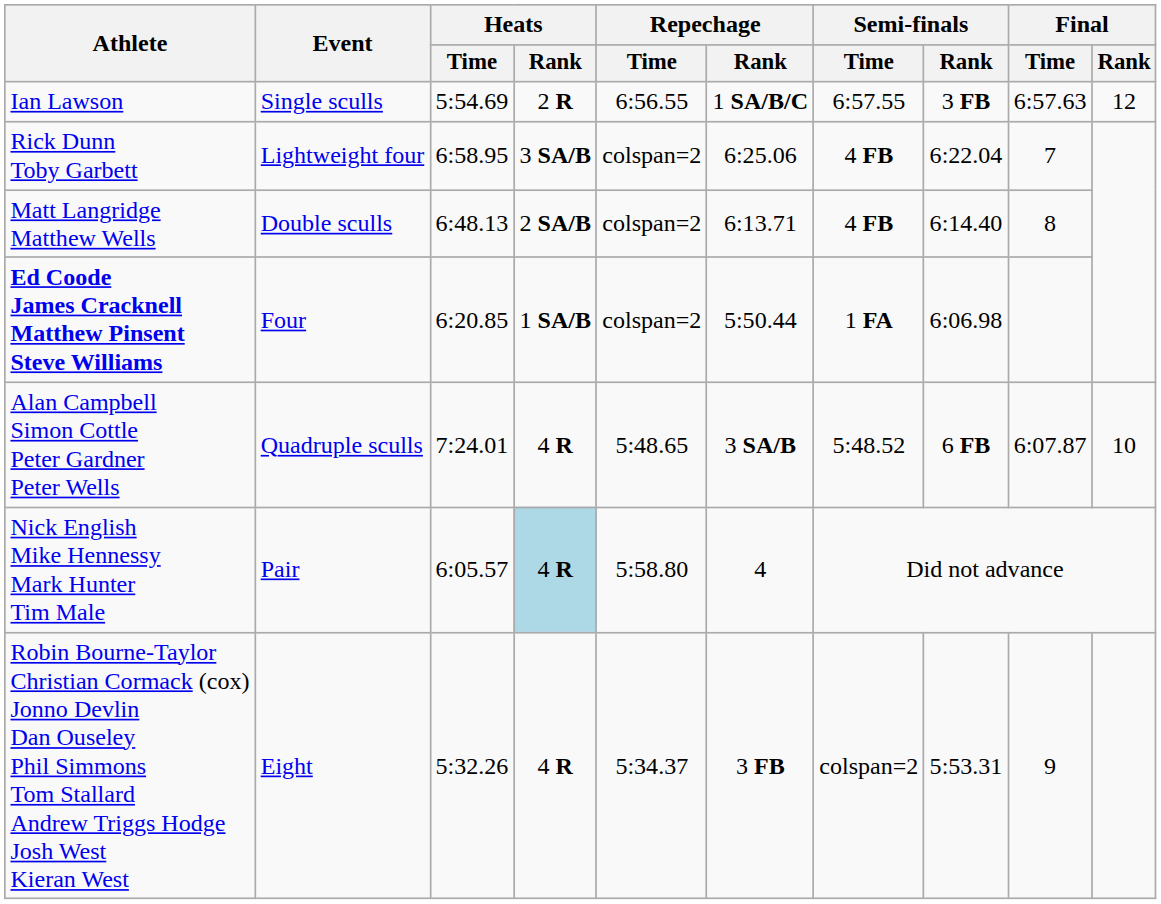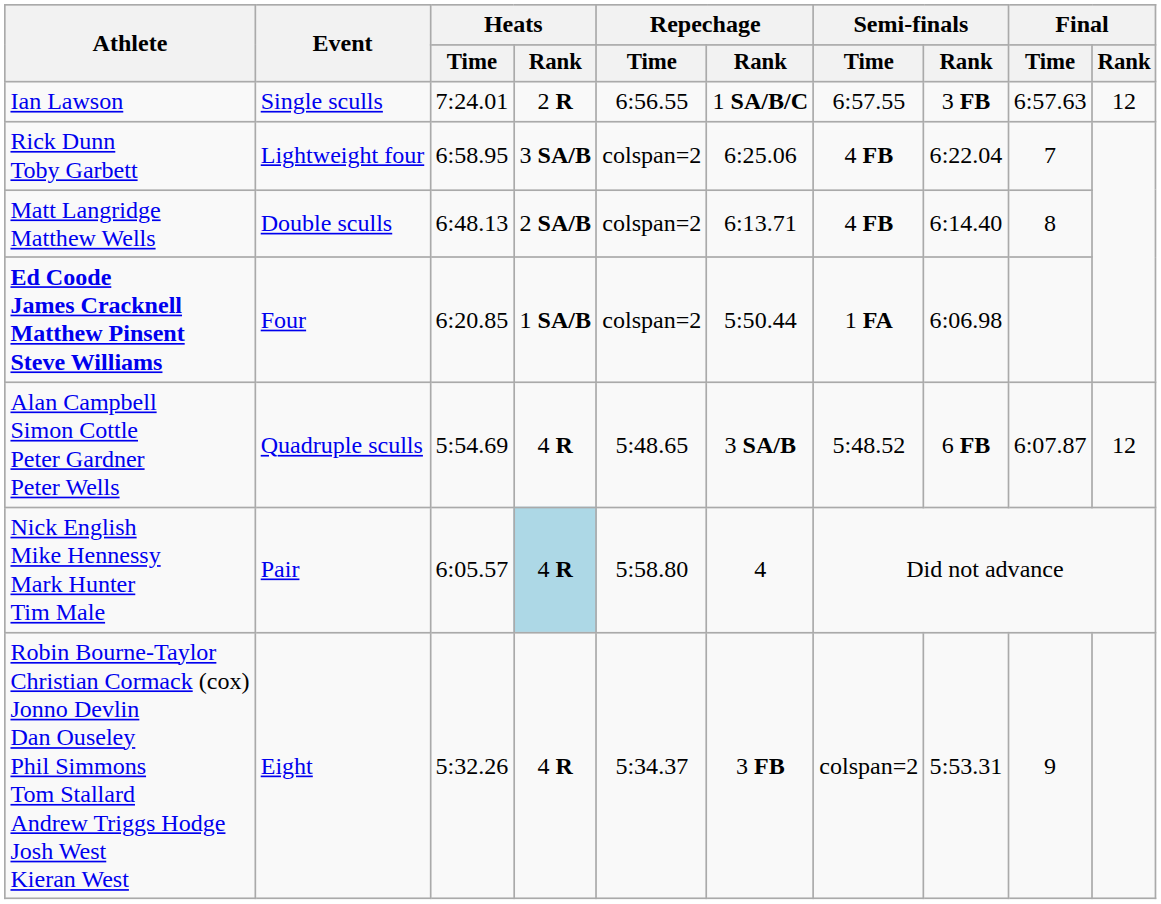(472, 101) 5:54.69 -> (472, 101) 7:24.01
(472, 445) 7:24.01 -> (472, 445) 5:54.69
(1124, 445) 10 -> (1124, 445) 12
